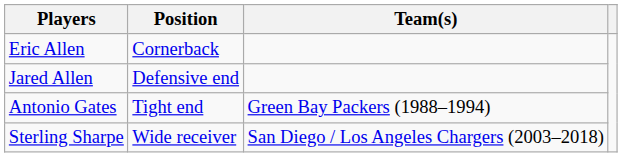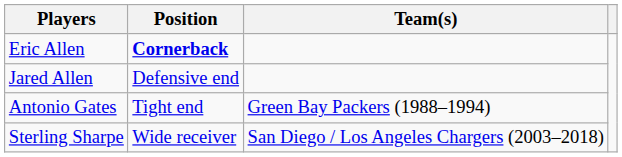(176, 48) normal -> (180, 48) bold
